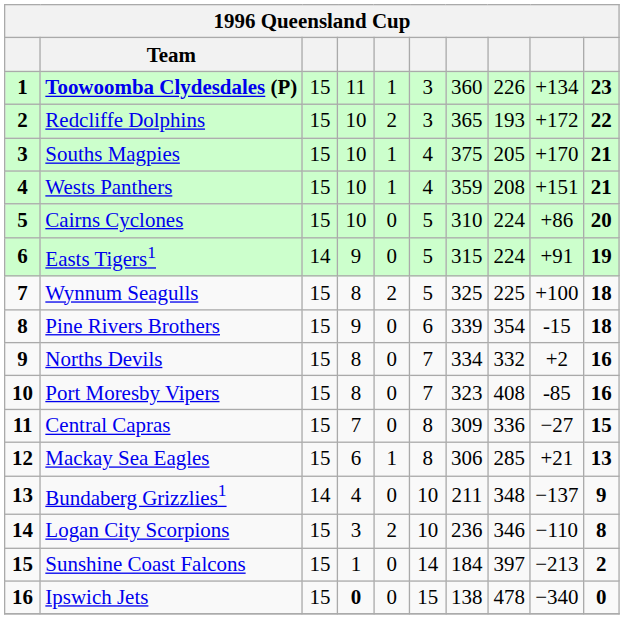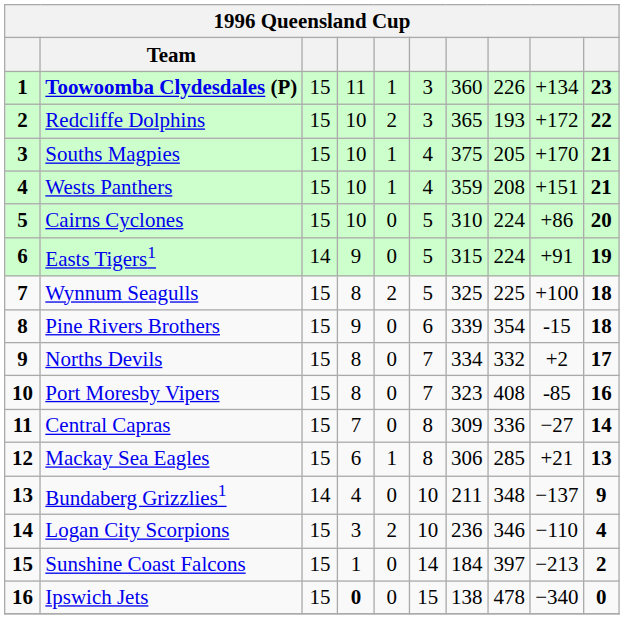(601, 359) 16 -> (601, 359) 17
(601, 425) 15 -> (601, 425) 14
(601, 531) 8 -> (601, 531) 4
